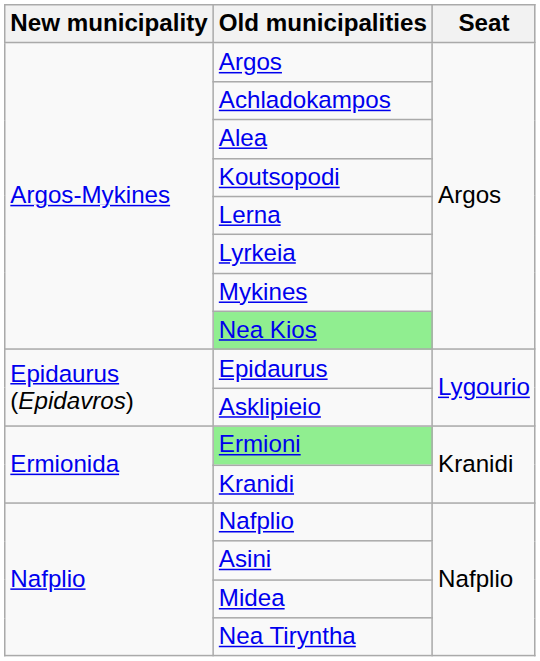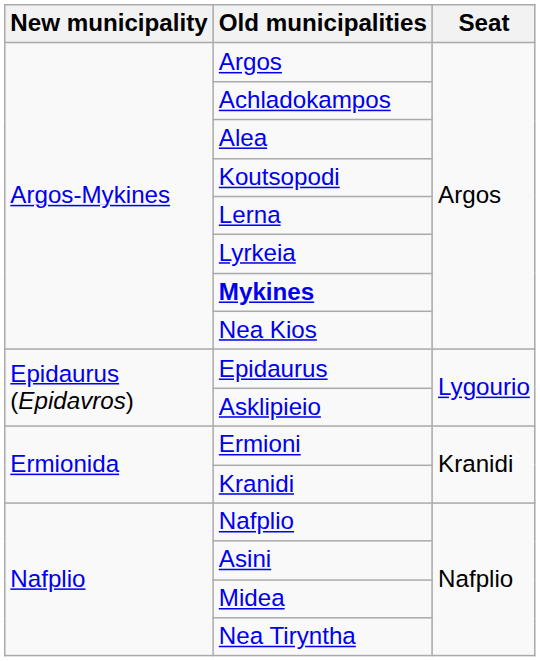(263, 291) normal -> (266, 291) bold
(268, 330) lightgreen background -> (268, 330) no background
(260, 445) lightgreen background -> (260, 445) no background
